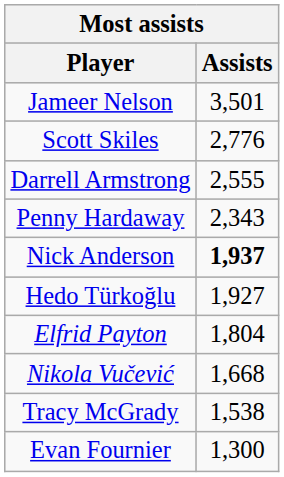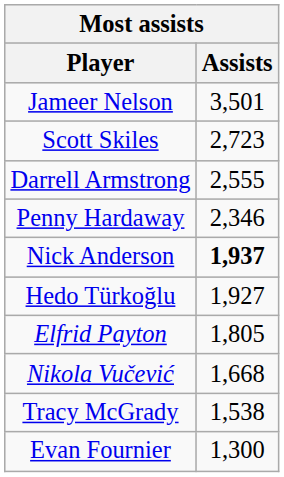(237, 140) 2,776 -> (237, 140) 2,723
(237, 218) 2,343 -> (237, 218) 2,346
(237, 334) 1,804 -> (237, 334) 1,805
